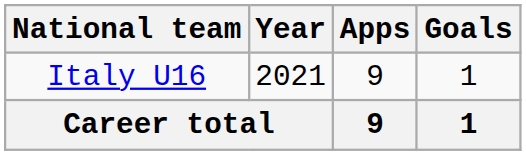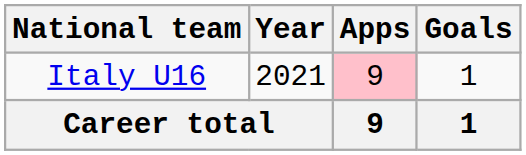(375, 77) no background -> (375, 77) pink background
